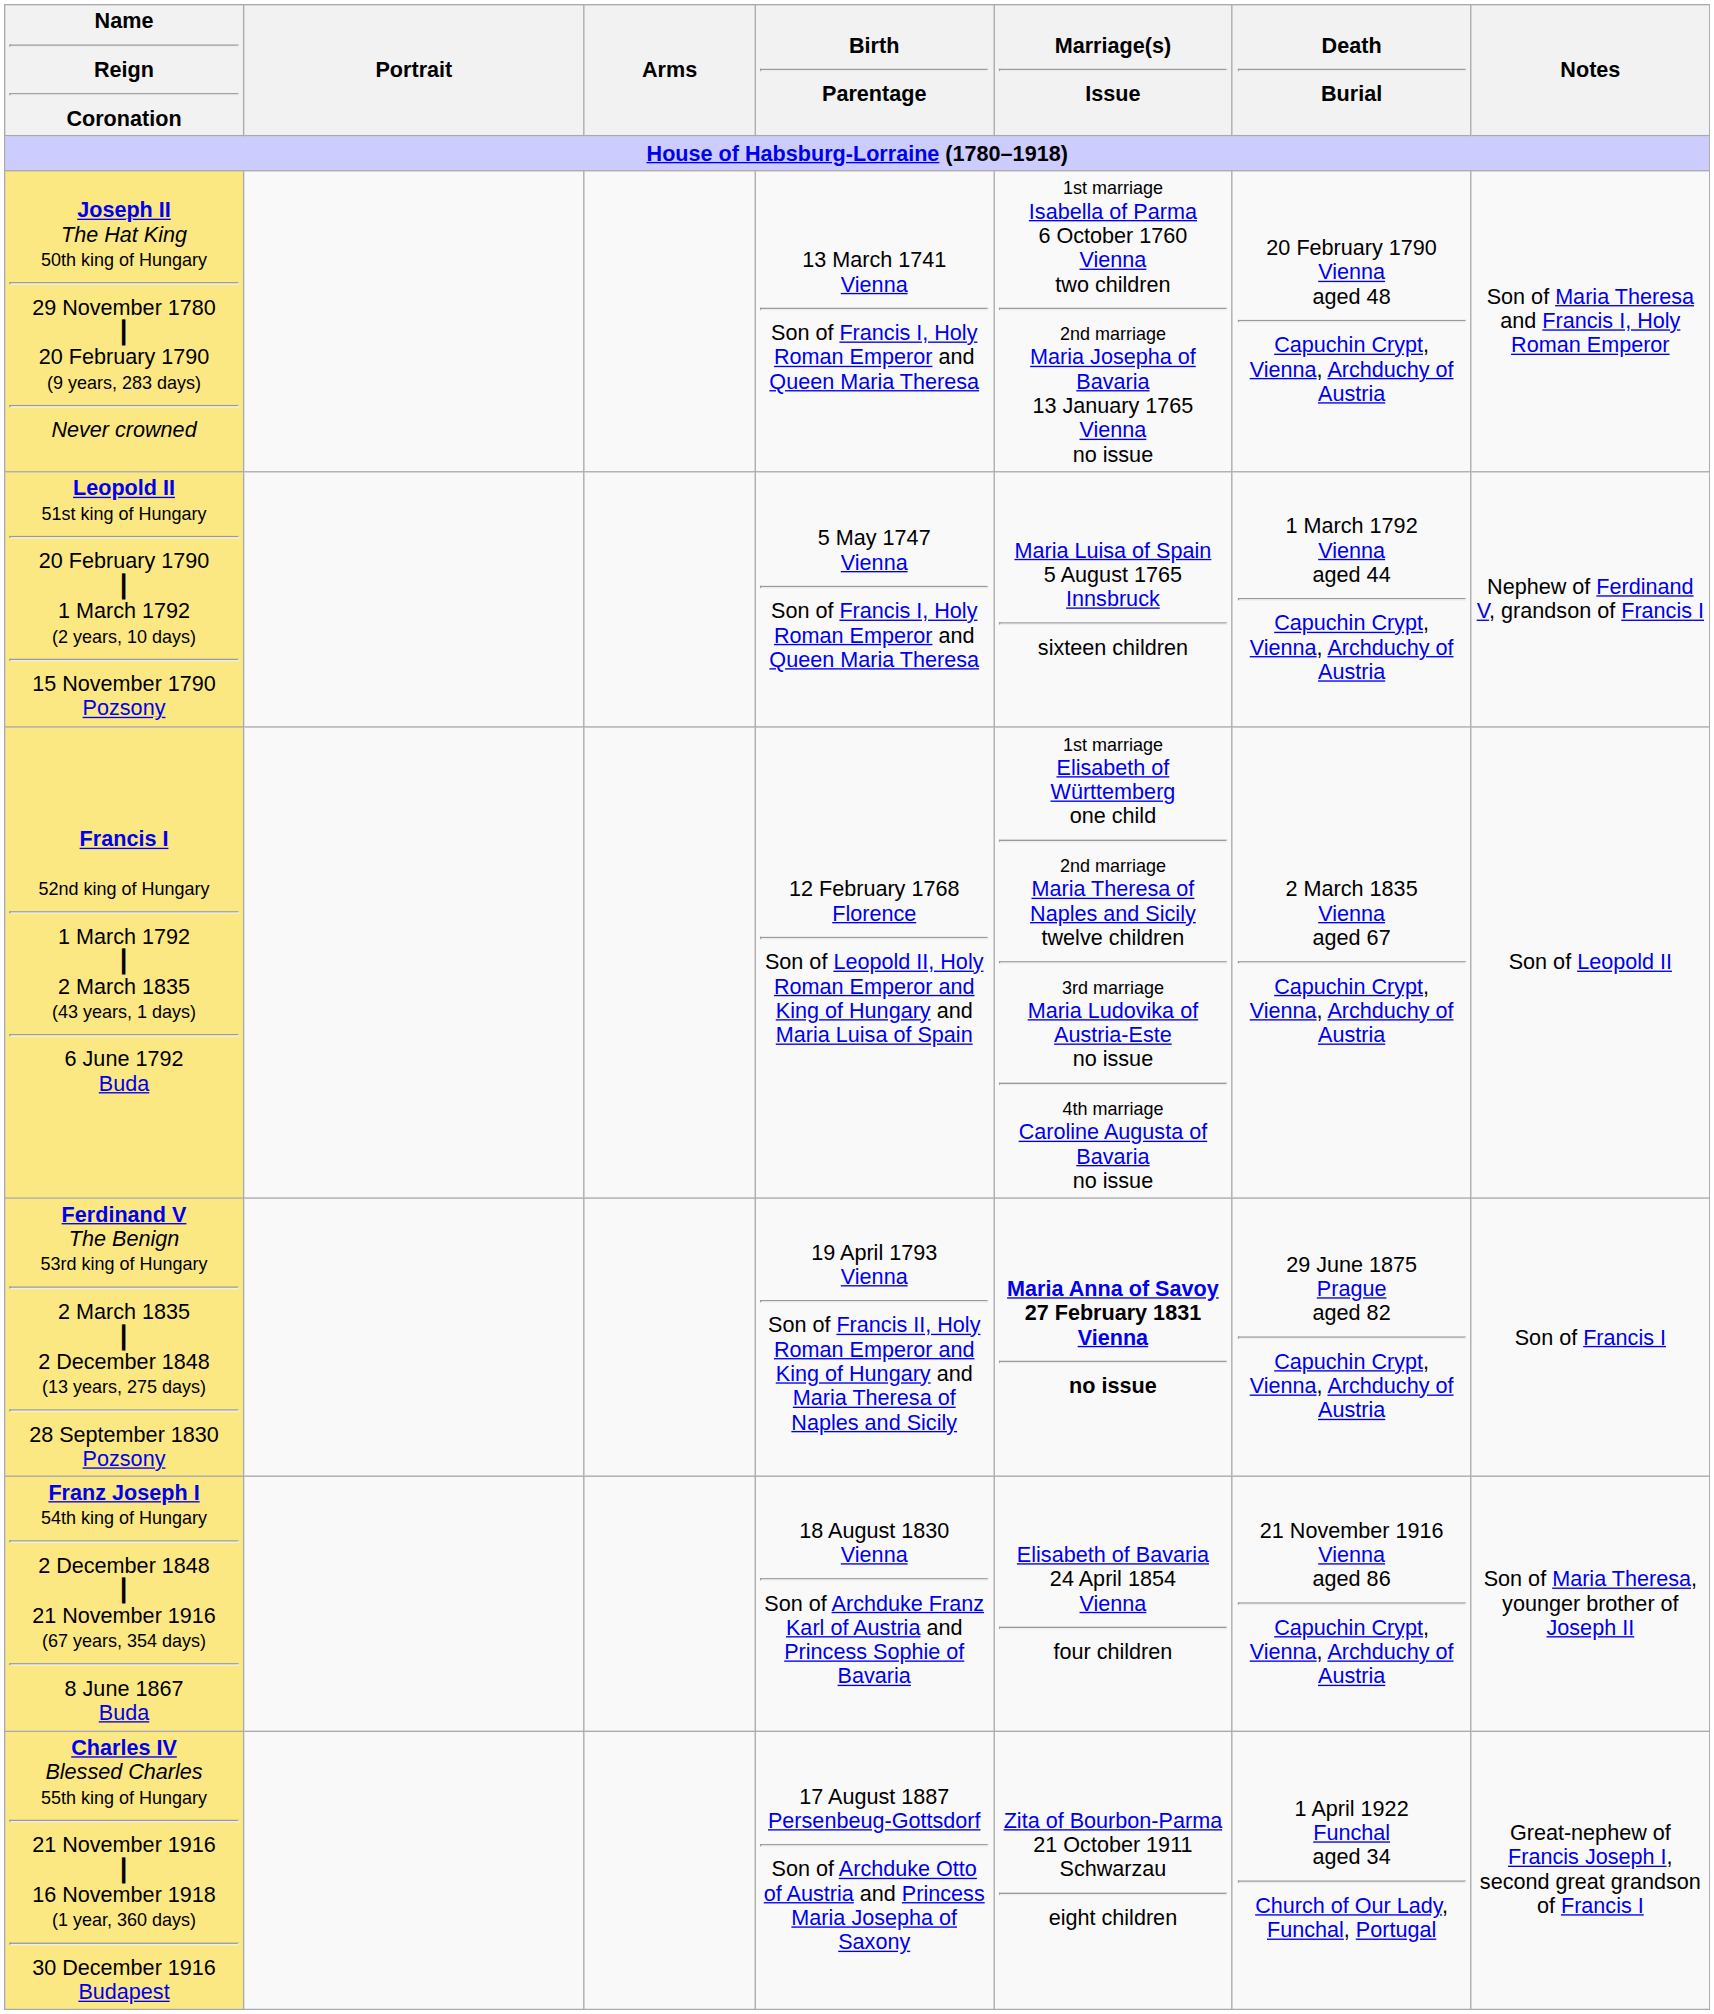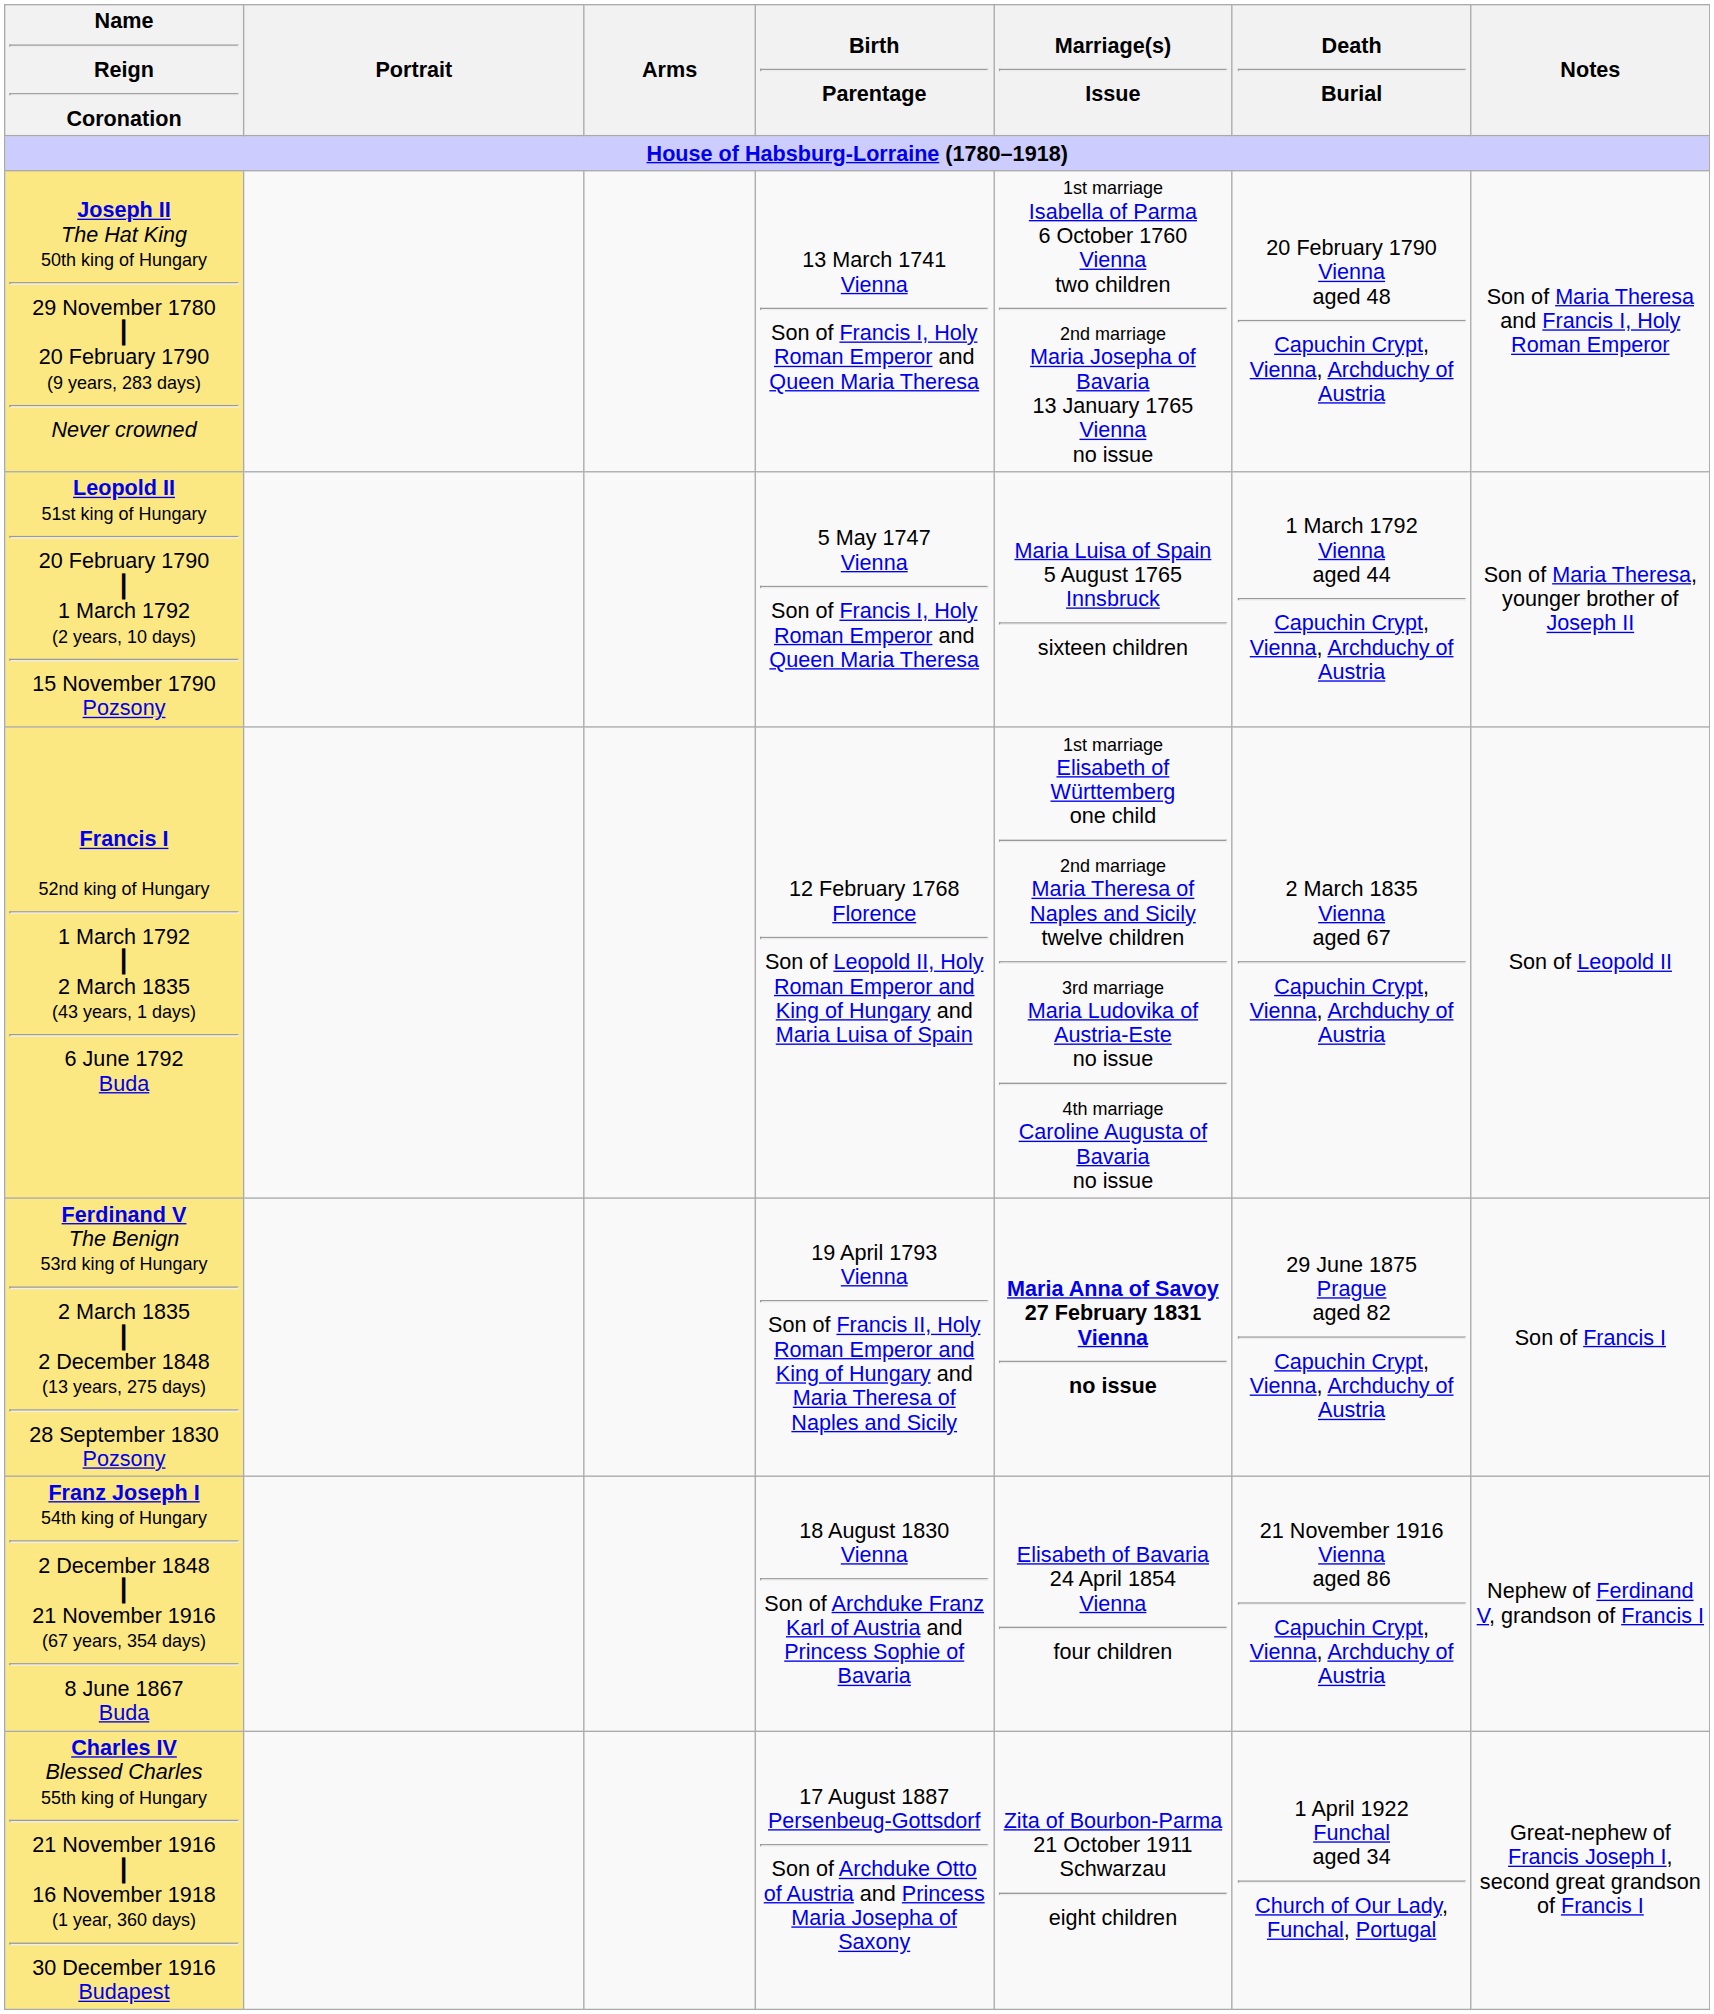(1590, 598) Nephew of Ferdinand V, grandson of Francis I -> (1590, 598) Son of Maria Theresa, younger brother of Joseph II
(1590, 1603) Son of Maria Theresa, younger brother of Joseph II -> (1590, 1603) Nephew of Ferdinand V, grandson of Francis I
